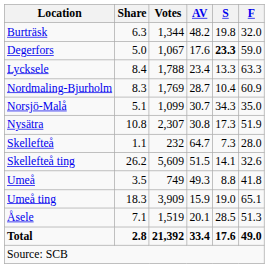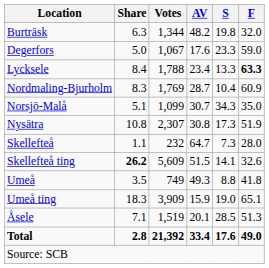(225, 50) bold -> (225, 50) normal
(251, 69) normal -> (251, 69) bold
(136, 161) normal -> (136, 161) bold
